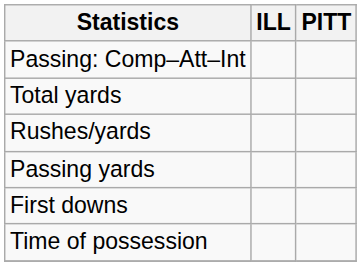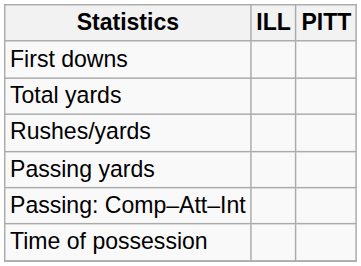rows swapped: (69, 205) <-> (128, 59)
